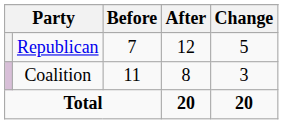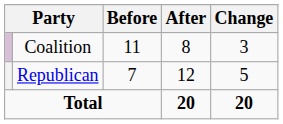rows swapped: (58, 47) <-> (58, 75)
